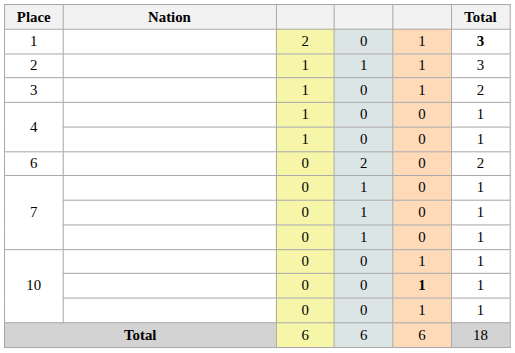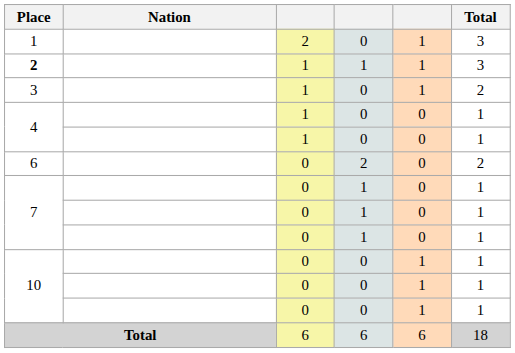(480, 41) bold -> (480, 41) normal
(34, 66) normal -> (34, 66) bold
(422, 286) bold -> (422, 286) normal
